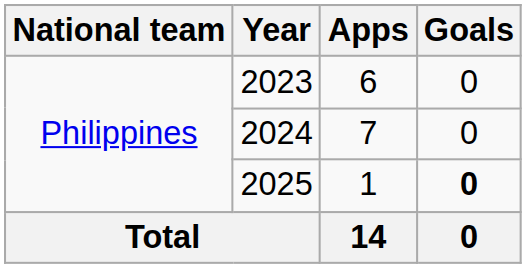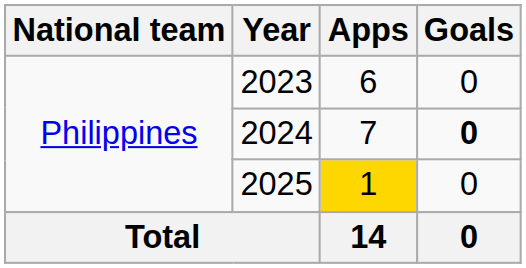(469, 133) normal -> (469, 133) bold
(368, 184) no background -> (368, 184) gold background
(469, 184) bold -> (469, 184) normal
